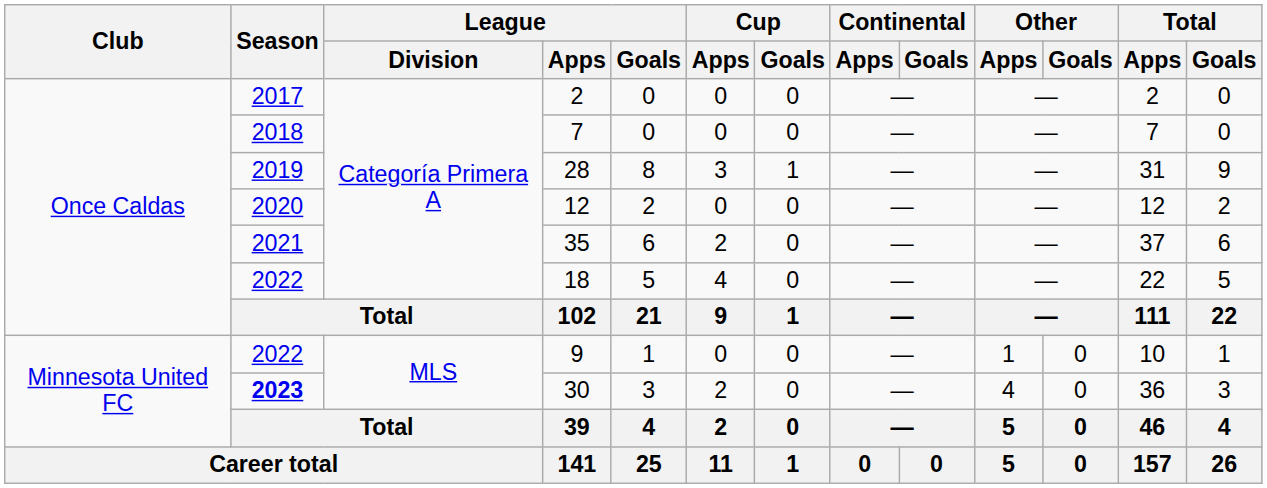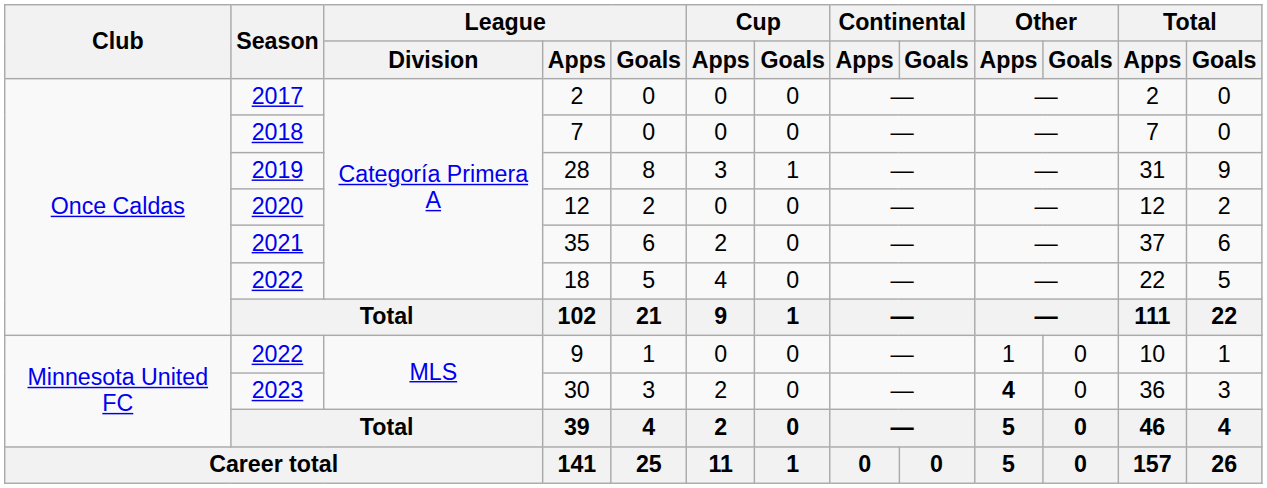(277, 390) bold -> (277, 390) normal
(1008, 390) normal -> (1008, 390) bold
